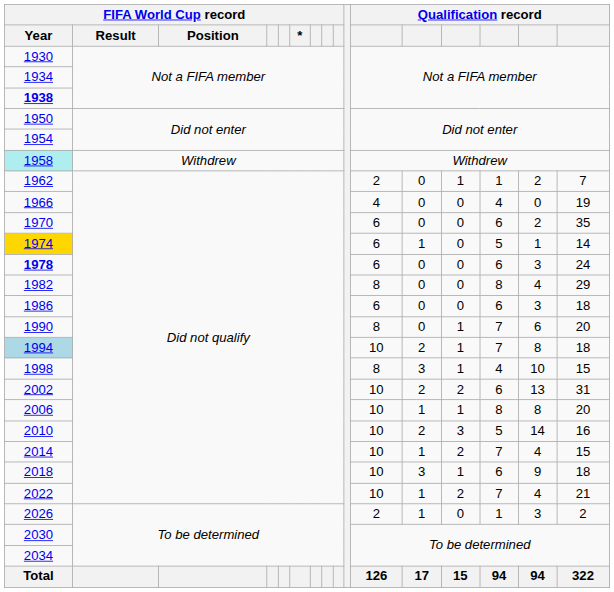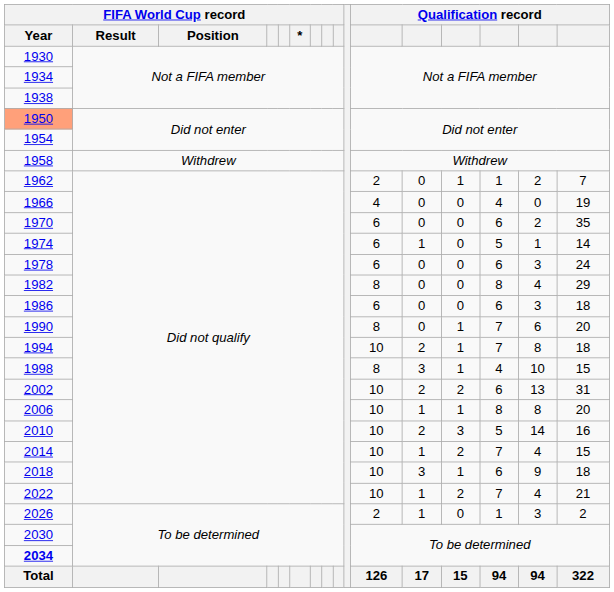(38, 98) bold -> (38, 98) normal
(38, 118) no background -> (38, 118) lightsalmon background
(38, 160) paleturquoise background -> (38, 160) no background
(38, 243) gold background -> (38, 243) no background
(38, 264) bold -> (38, 264) normal
(38, 347) lightblue background -> (38, 347) no background
(38, 555) normal -> (38, 555) bold
